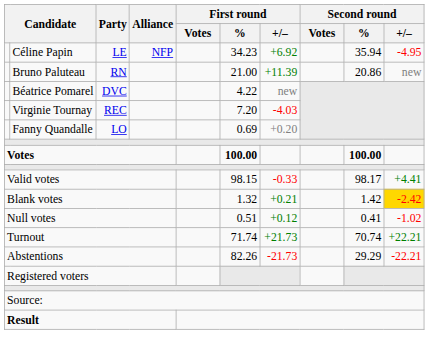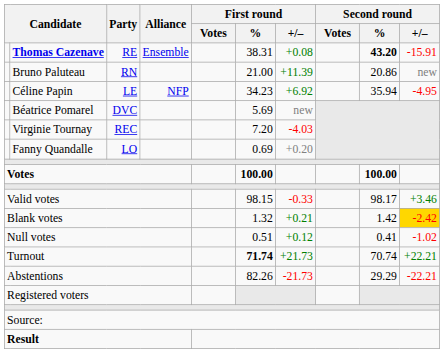+ row: (58, 52)
rows swapped: (43, 52) <-> (49, 72)
(247, 91) 4.22 -> (263, 110) 5.69
(408, 179) +4.41 -> (423, 198) +3.46
(244, 237) normal -> (260, 256) bold
